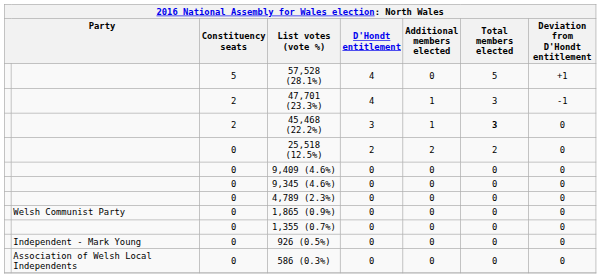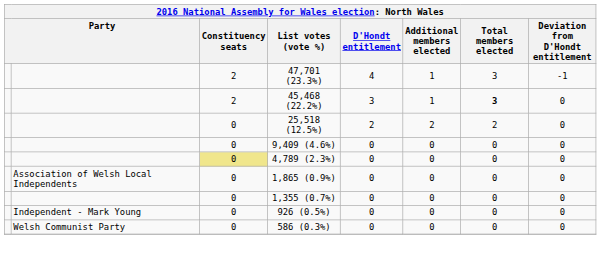- row: (304, 76)
- row: (304, 184)
(234, 198) no background -> (234, 159) khaki background
(69, 213) Welsh Communist Party -> (83, 179) Association of Welsh Local Independents
(83, 261) Association of Welsh Local Independents -> (69, 227) Welsh Communist Party
